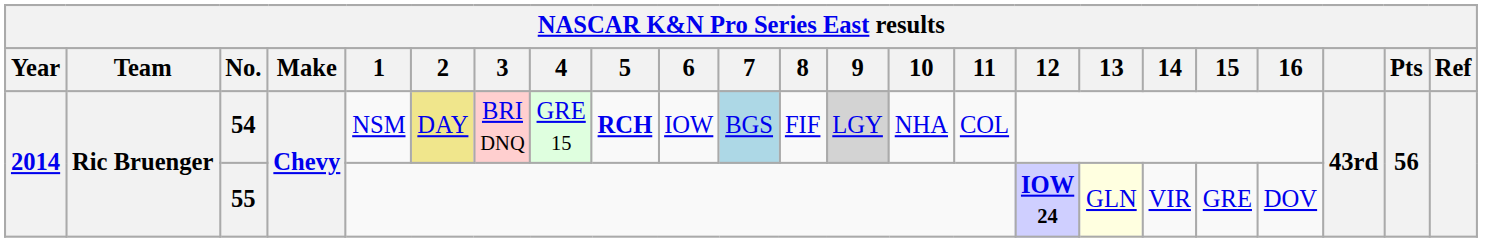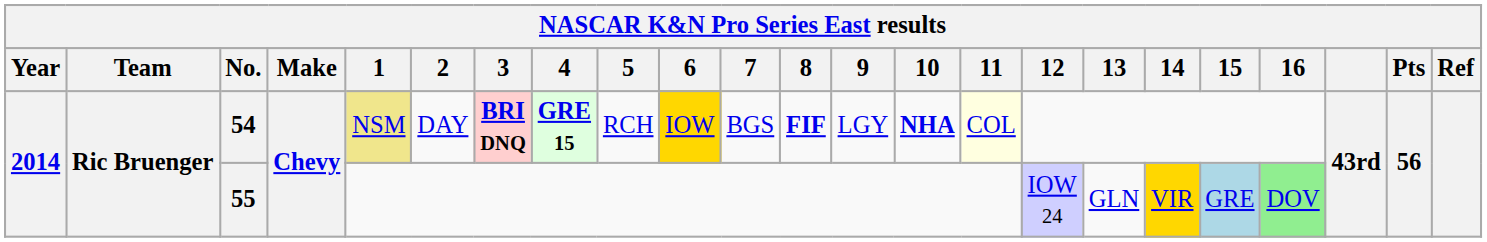(379, 126) no background -> (379, 126) khaki background
(443, 126) khaki background -> (443, 126) no background
(502, 125) normal -> (503, 126) bold
(561, 125) normal -> (564, 126) bold
(625, 126) bold -> (628, 126) normal
(689, 126) no background -> (690, 126) gold background
(749, 126) lightblue background -> (750, 126) no background
(803, 126) normal -> (806, 126) bold
(858, 126) lightgrey background -> (863, 126) no background
(921, 126) normal -> (927, 126) bold
(984, 126) no background -> (991, 126) lightyellow background
(1048, 199) bold -> (1052, 198) normal
(1111, 199) lightyellow background -> (1114, 199) no background
(1170, 199) no background -> (1172, 199) gold background
(1227, 199) no background -> (1230, 199) lightblue background
(1290, 199) no background -> (1293, 199) lightgreen background
